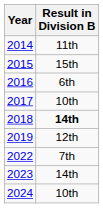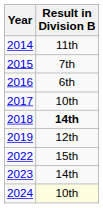(67, 63) 15th -> (67, 63) 7th
(67, 156) 7th -> (67, 156) 15th
(67, 193) no background -> (67, 193) lightyellow background
